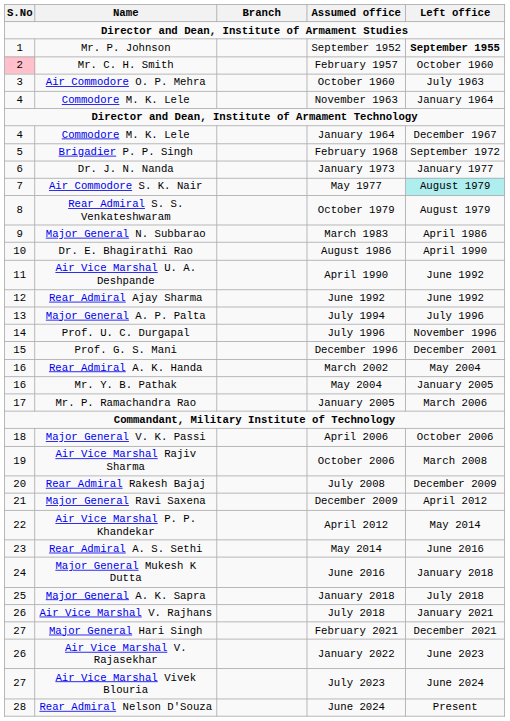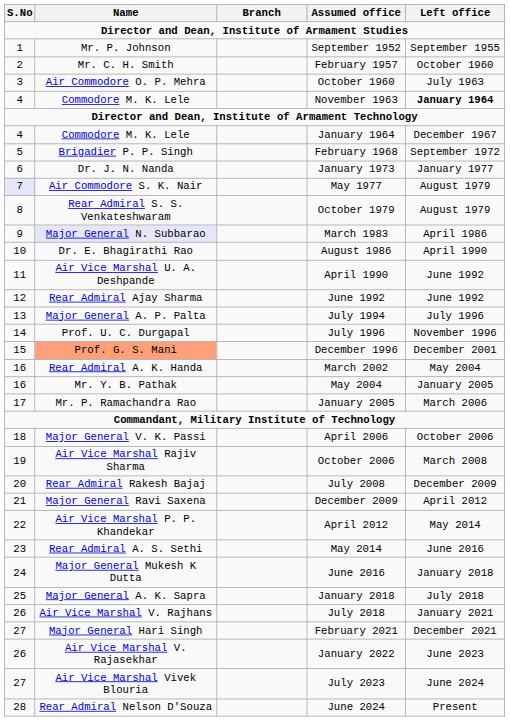(455, 48) bold -> (455, 48) normal
(20, 65) pink background -> (20, 65) no background
(455, 100) normal -> (455, 100) bold
(20, 187) no background -> (20, 187) lavender background
(455, 187) paleturquoise background -> (455, 187) no background
(126, 234) no background -> (126, 234) lavender background
(126, 350) no background -> (126, 350) lightsalmon background
